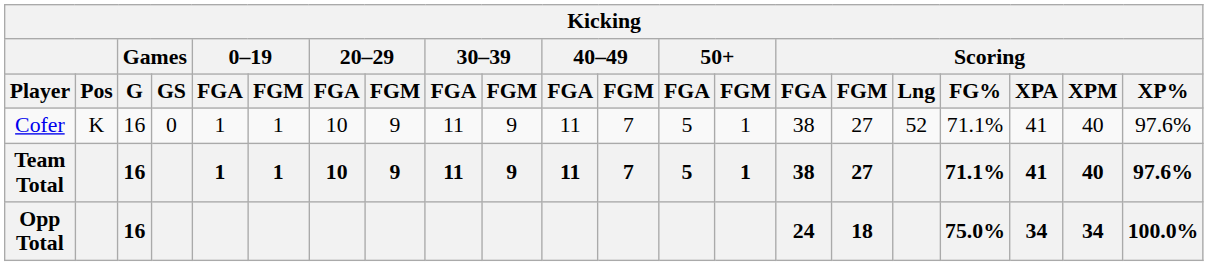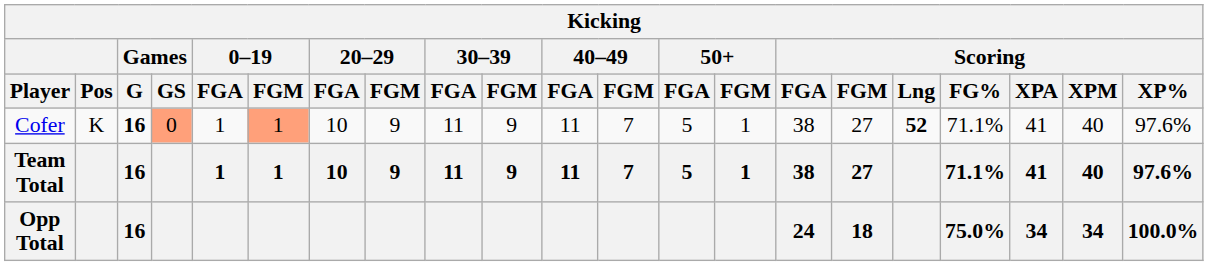(134, 125) normal -> (134, 125) bold
(171, 125) no background -> (171, 125) lightsalmon background
(278, 125) no background -> (278, 125) lightsalmon background
(916, 125) normal -> (916, 125) bold
